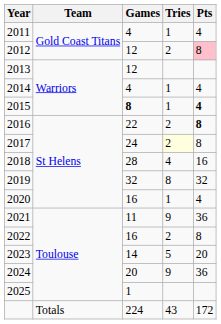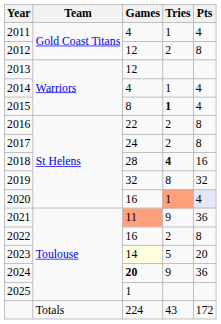(199, 50) pink background -> (199, 50) no background
(128, 106) bold -> (128, 106) normal
(168, 106) normal -> (168, 106) bold
(199, 106) bold -> (199, 106) normal
(199, 124) bold -> (199, 124) normal
(168, 143) lightyellow background -> (168, 143) no background
(168, 161) normal -> (168, 161) bold
(168, 198) no background -> (168, 198) lightsalmon background
(199, 198) no background -> (199, 198) lavender background
(131, 217) no background -> (131, 217) lightsalmon background
(131, 254) no background -> (131, 254) lightyellow background
(131, 273) normal -> (131, 273) bold
